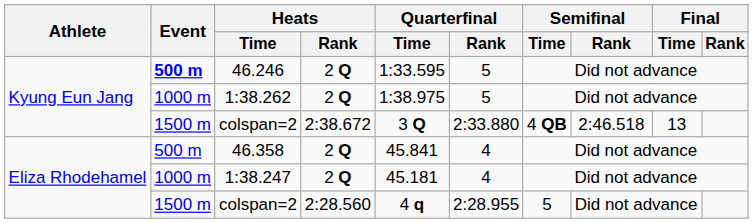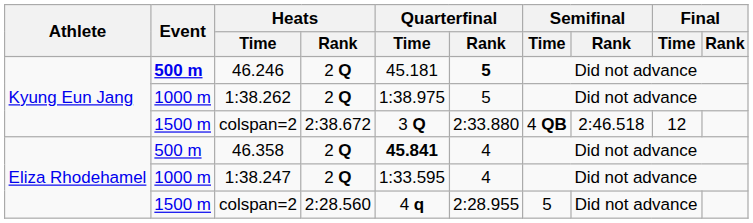(412, 71) 1:33.595 -> (412, 71) 45.181
(486, 71) normal -> (486, 71) bold
(677, 124) 13 -> (677, 124) 12
(412, 151) normal -> (412, 151) bold
(412, 178) 45.181 -> (412, 178) 1:33.595
